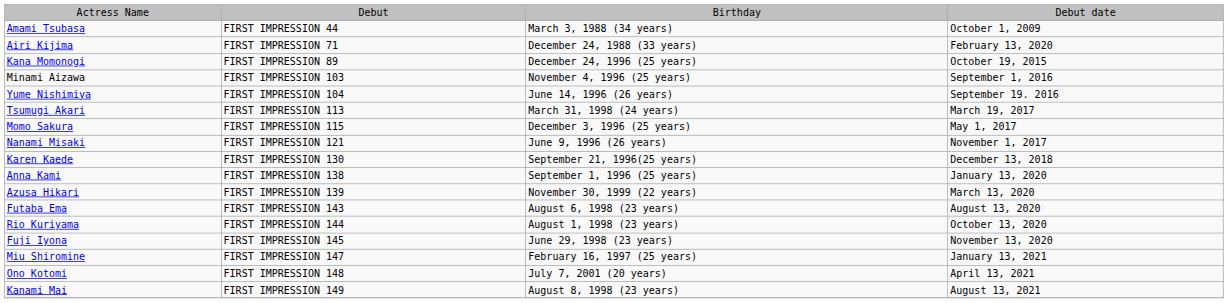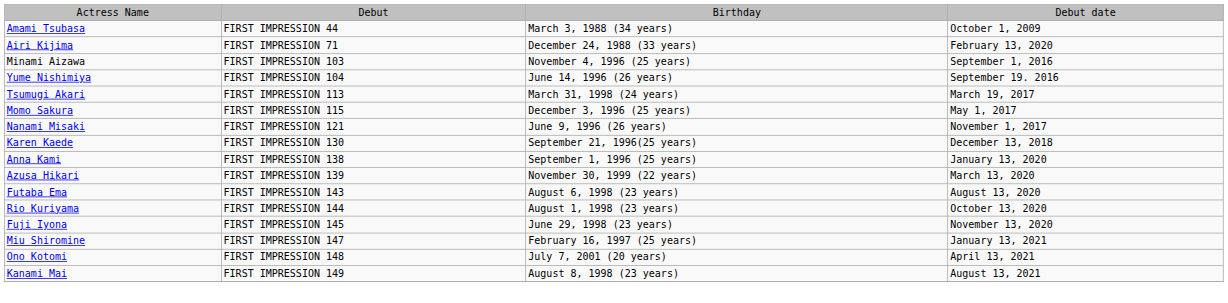- row: (46, 61)
